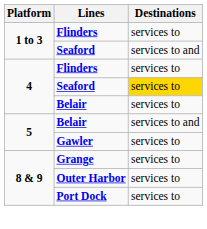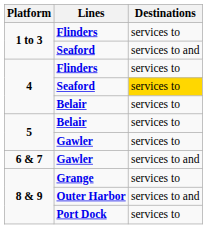(165, 123) services to and -> (155, 123) services to
+ row: (29, 159)
(155, 178) services to -> (165, 196) services to and
